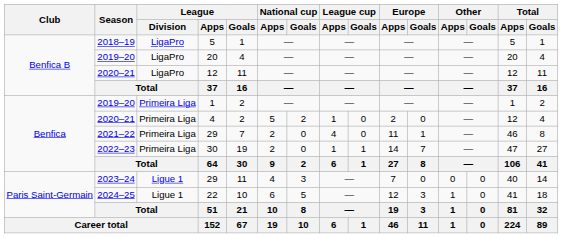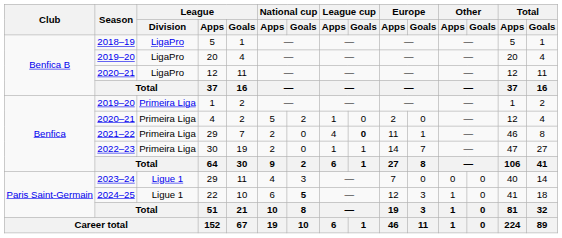(363, 133) normal -> (363, 133) bold
(303, 194) normal -> (303, 194) bold
